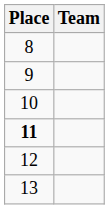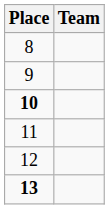(29, 103) normal -> (29, 103) bold
(29, 132) bold -> (29, 132) normal
(29, 189) normal -> (29, 189) bold
